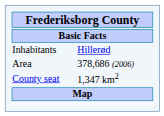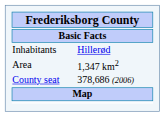(106, 64) 378,686 (2006) -> (98, 65) 1,347 km2
(98, 79) 1,347 km2 -> (106, 80) 378,686 (2006)
